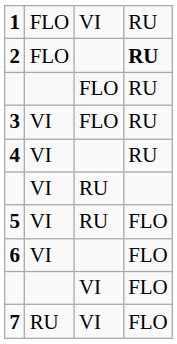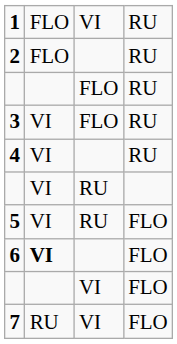(143, 55) bold -> (143, 55) normal
(41, 254) normal -> (41, 254) bold
